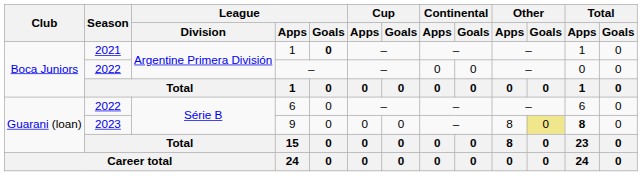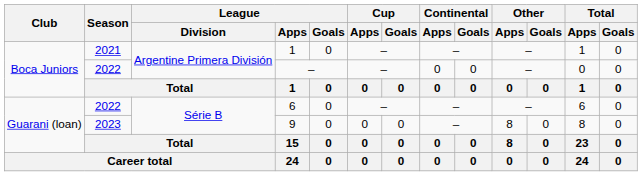(329, 50) bold -> (329, 50) normal
(546, 124) khaki background -> (546, 124) no background
(582, 124) bold -> (582, 124) normal
